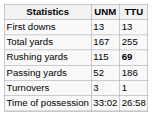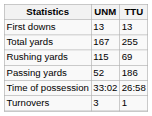(127, 57) bold -> (127, 57) normal
rows swapped: (28, 88) <-> (48, 103)
